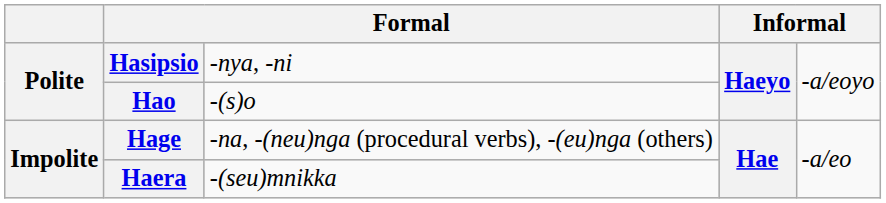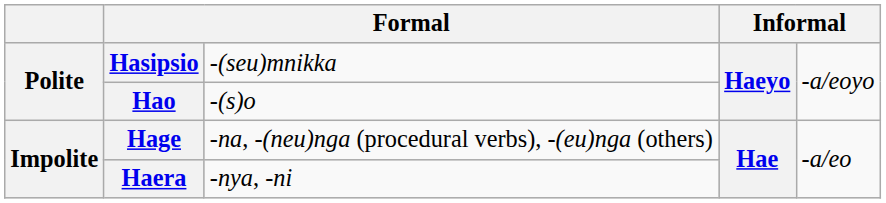(251, 62) -nya, -ni -> (273, 62) -(seu)mnikka
(273, 178) -(seu)mnikka -> (251, 178) -nya, -ni
